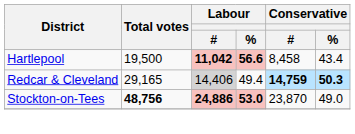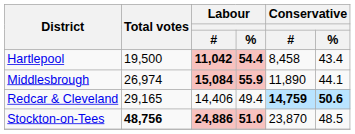(251, 59) 56.6 -> (251, 59) 54.4
+ row: (48, 79)
(214, 79) lightgrey background -> (214, 99) no background
(331, 79) 50.3 -> (331, 99) 50.6
(251, 99) 53.0 -> (251, 119) 51.0
(331, 99) 49.0 -> (331, 119) 48.5
